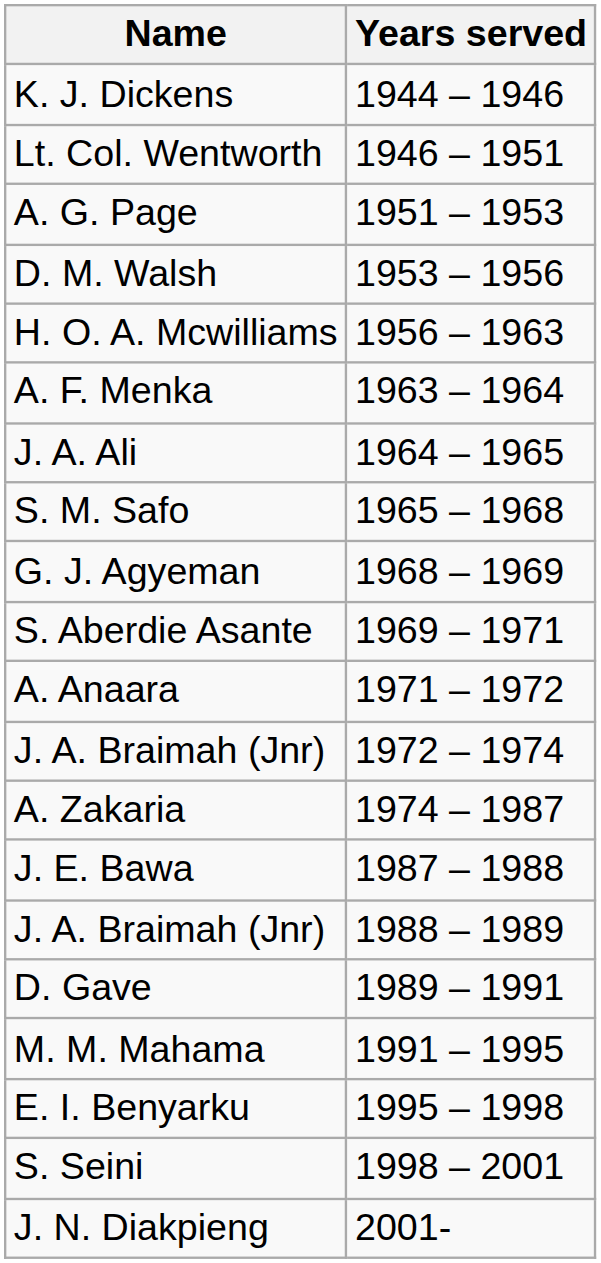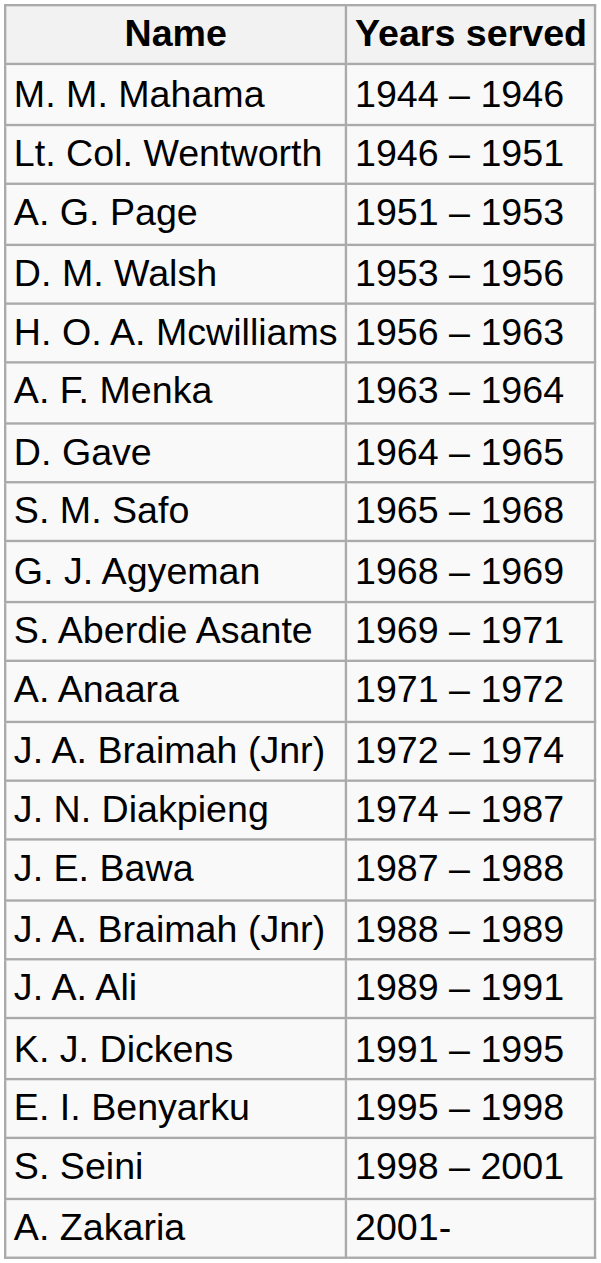(124, 93) K. J. Dickens -> (139, 93) M. M. Mahama
(75, 451) J. A. Ali -> (83, 451) D. Gave
(100, 809) A. Zakaria -> (141, 809) J. N. Diakpieng
(83, 988) D. Gave -> (75, 988) J. A. Ali
(139, 1048) M. M. Mahama -> (124, 1048) K. J. Dickens
(141, 1226) J. N. Diakpieng -> (100, 1226) A. Zakaria
